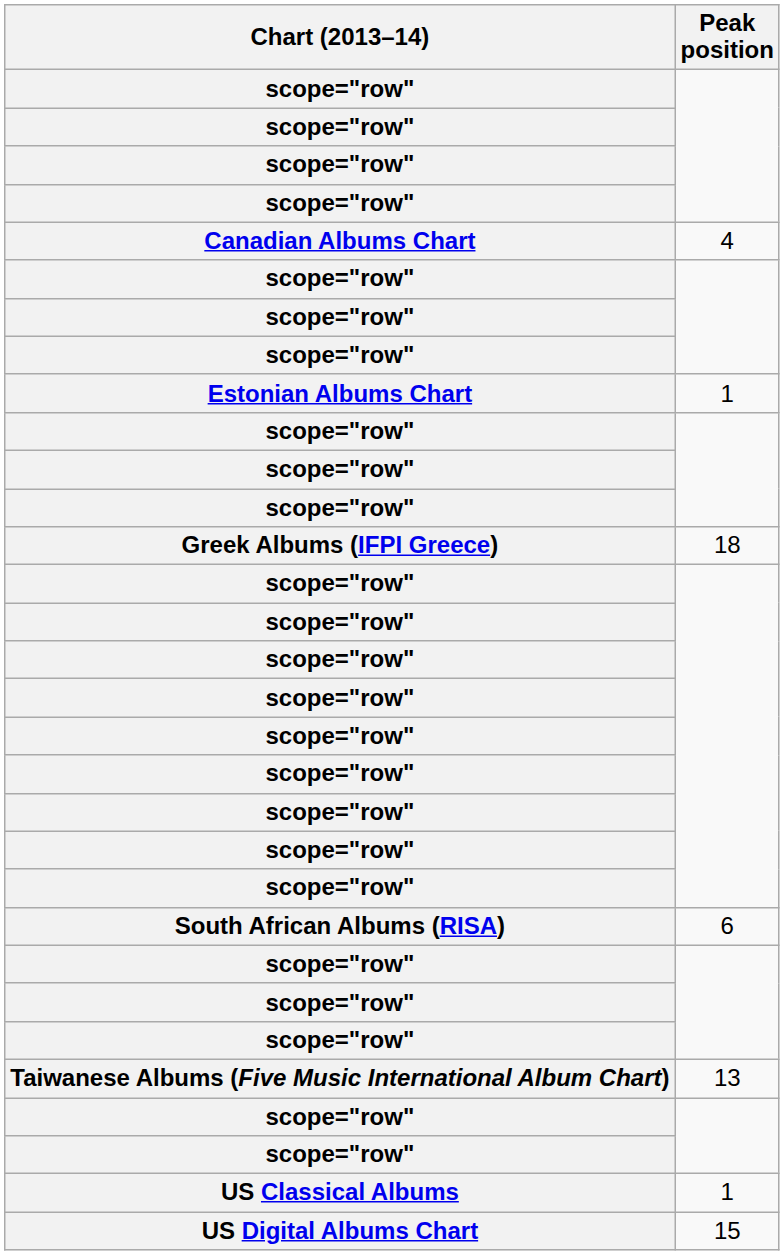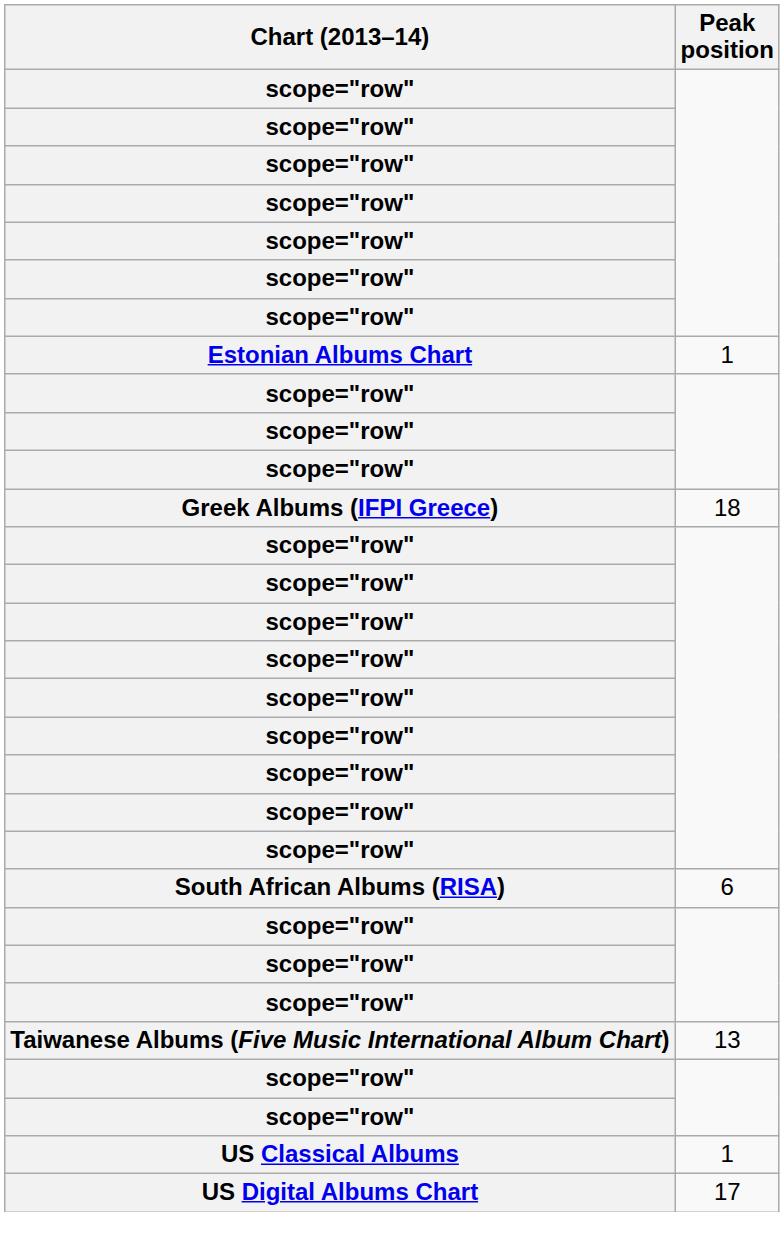- row: (340, 240)
(727, 1230) 15 -> (727, 1192) 17
